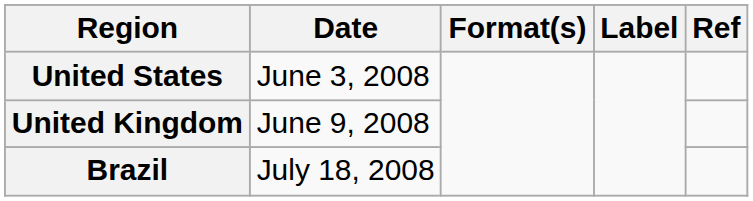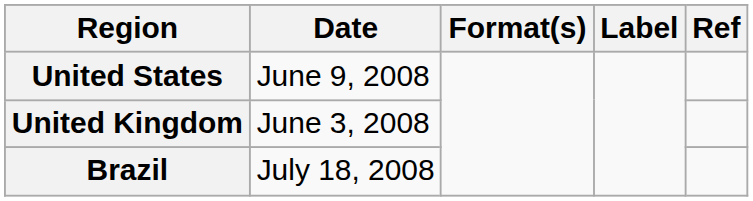(343, 75) June 3, 2008 -> (343, 75) June 9, 2008
(343, 123) June 9, 2008 -> (343, 123) June 3, 2008
